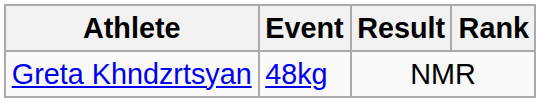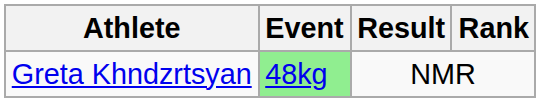(296, 74) no background -> (296, 74) lightgreen background
